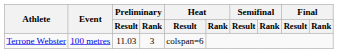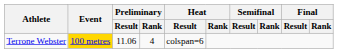(90, 41) no background -> (90, 41) gold background
(126, 41) 11.03 -> (126, 41) 11.06
(152, 41) 3 -> (152, 41) 4
